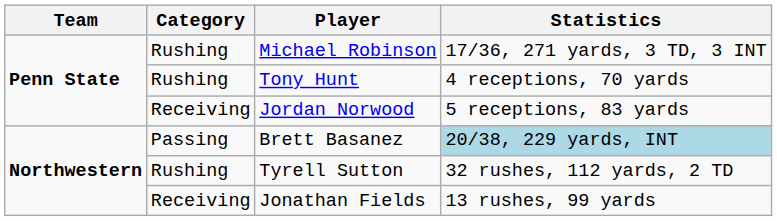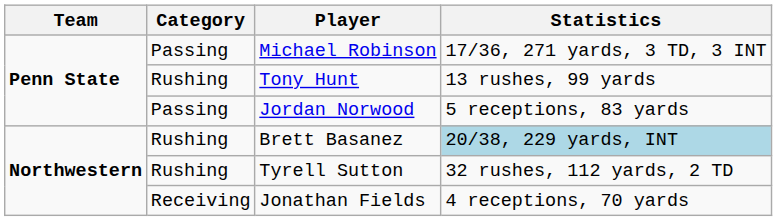(190, 50) Rushing -> (190, 50) Passing
(567, 80) 4 receptions, 70 yards -> (551, 80) 13 rushes, 99 yards
(201, 110) Receiving -> (190, 110) Passing
(190, 141) Passing -> (190, 141) Rushing
(551, 201) 13 rushes, 99 yards -> (567, 201) 4 receptions, 70 yards
